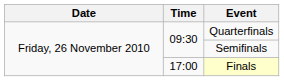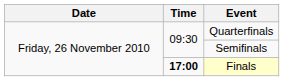(184, 66) normal -> (184, 66) bold
